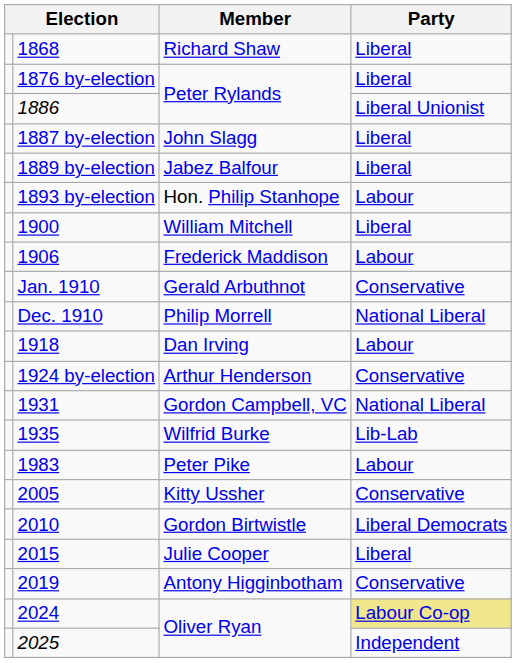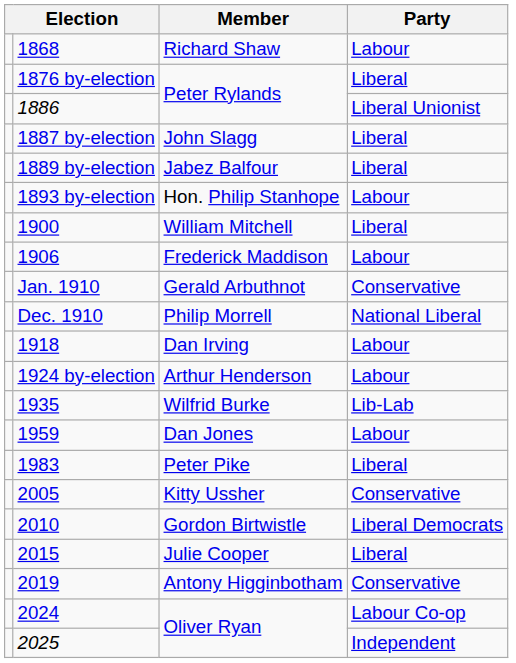(383, 49) Liberal -> (380, 49) Labour
(410, 375) Conservative -> (380, 375) Labour
- row: (38, 405)
+ row: (38, 434)
(384, 464) Labour -> (379, 464) Liberal
(413, 613) khaki background -> (408, 613) no background
